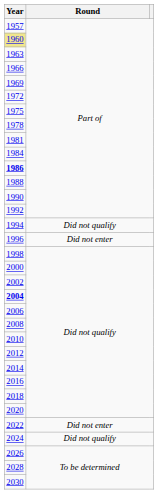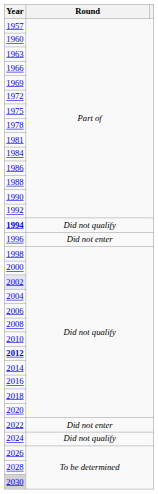(15, 40) khaki background -> (15, 40) no background
(15, 168) bold -> (15, 168) normal
(15, 225) normal -> (15, 225) bold
(15, 282) no background -> (15, 282) lavender background
(15, 297) bold -> (15, 297) normal
(15, 354) normal -> (15, 354) bold
(15, 482) no background -> (15, 482) lightgrey background
